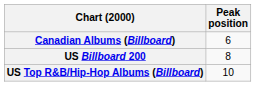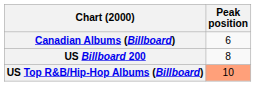(228, 72) no background -> (228, 72) lightsalmon background
